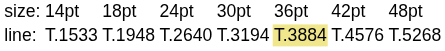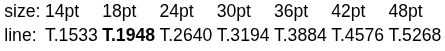(129, 35) normal -> (129, 35) bold
(300, 35) khaki background -> (300, 35) no background
